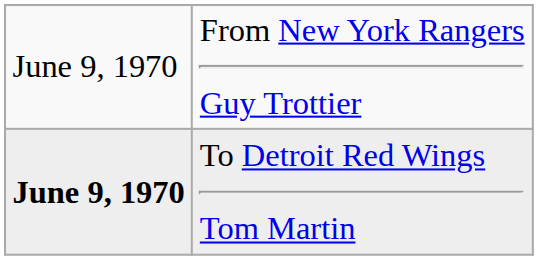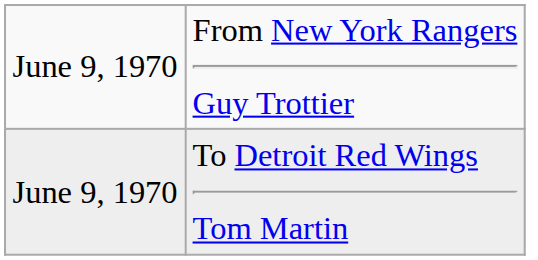(99, 191) bold -> (95, 191) normal
